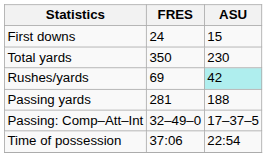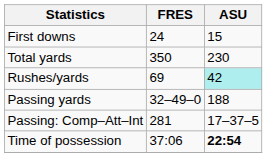(161, 99) 281 -> (175, 99) 32–49–0
(175, 120) 32–49–0 -> (161, 120) 281
(224, 141) normal -> (224, 141) bold
